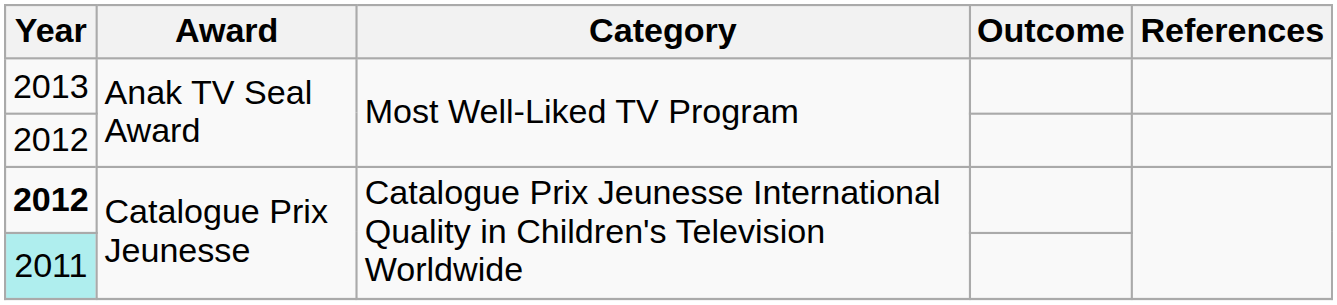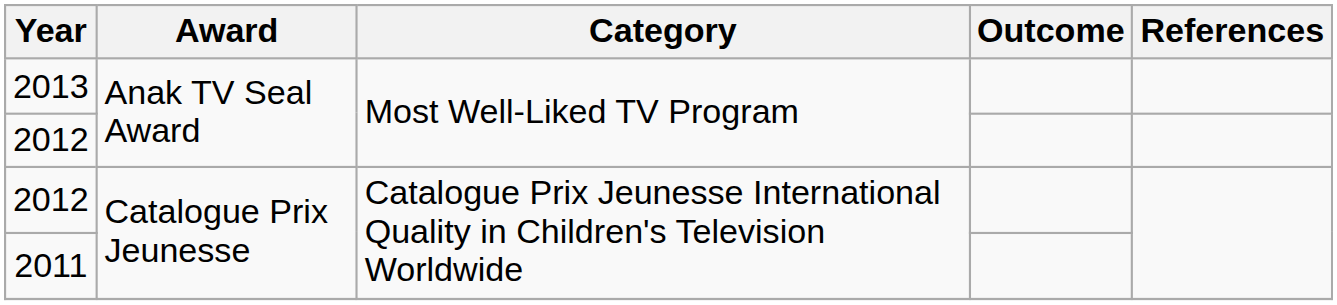(51, 199) bold -> (51, 199) normal
(51, 264) paleturquoise background -> (51, 264) no background
